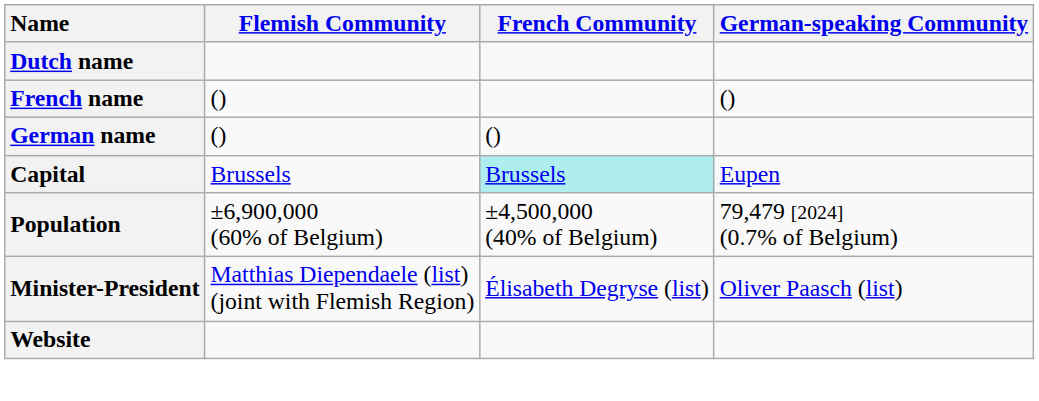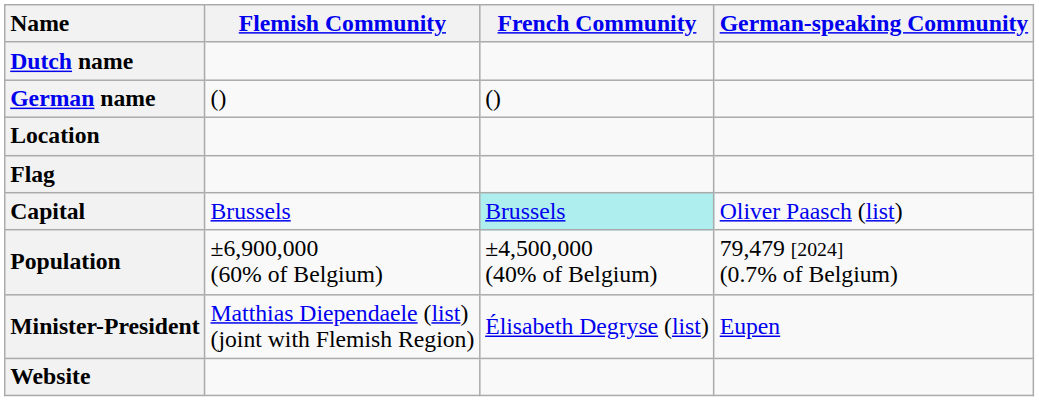- row: (77, 98)
+ row: (55, 135)
+ row: (33, 173)
(750, 173) Eupen -> (811, 211) Oliver Paasch (list)
(811, 288) Oliver Paasch (list) -> (750, 326) Eupen
